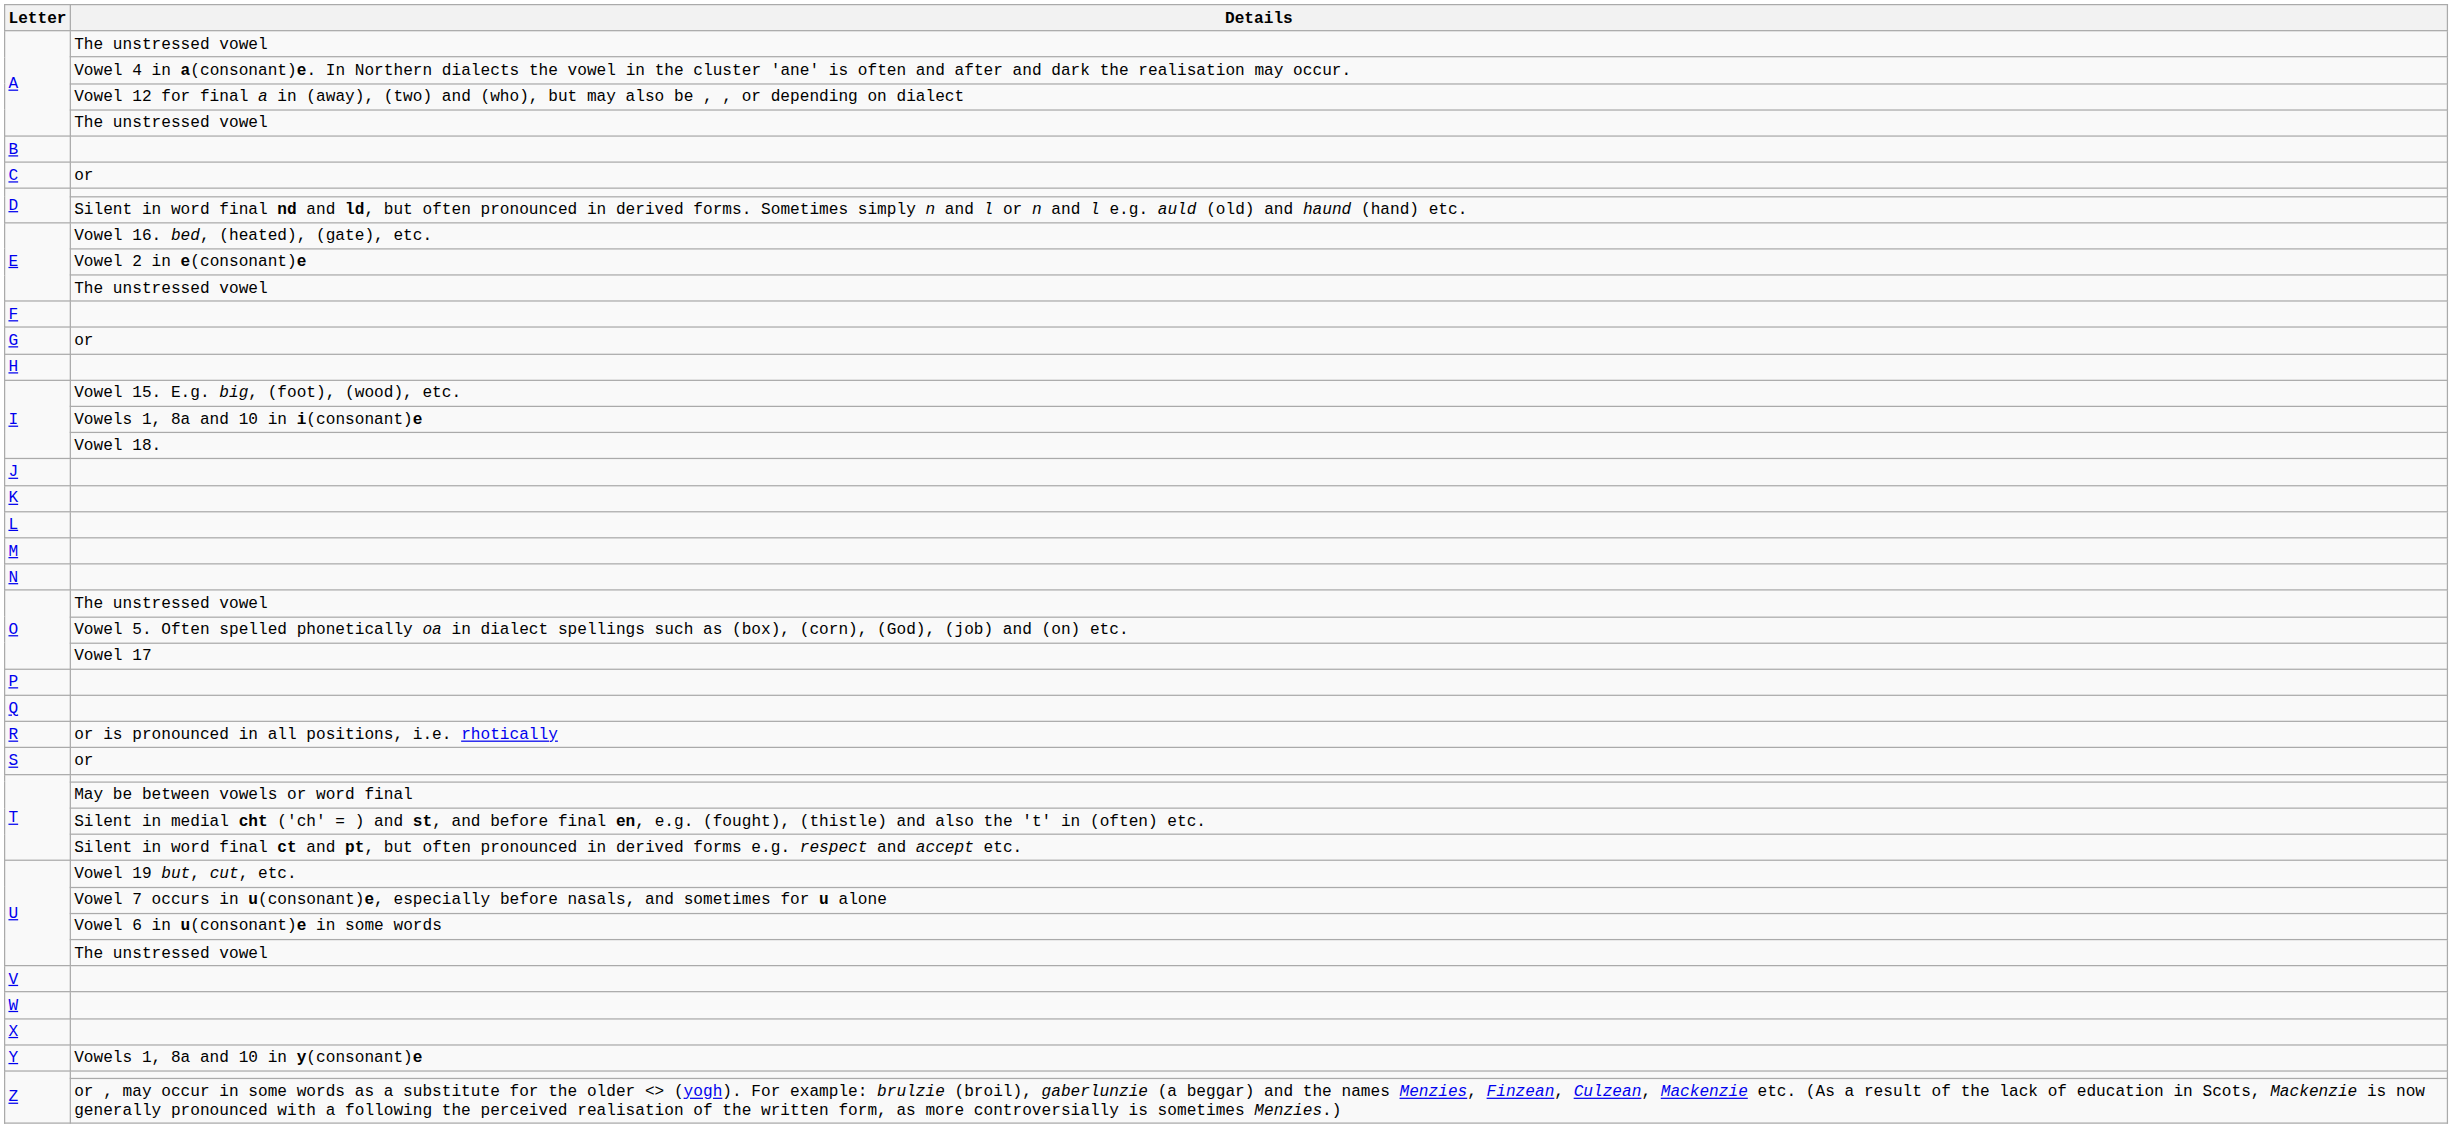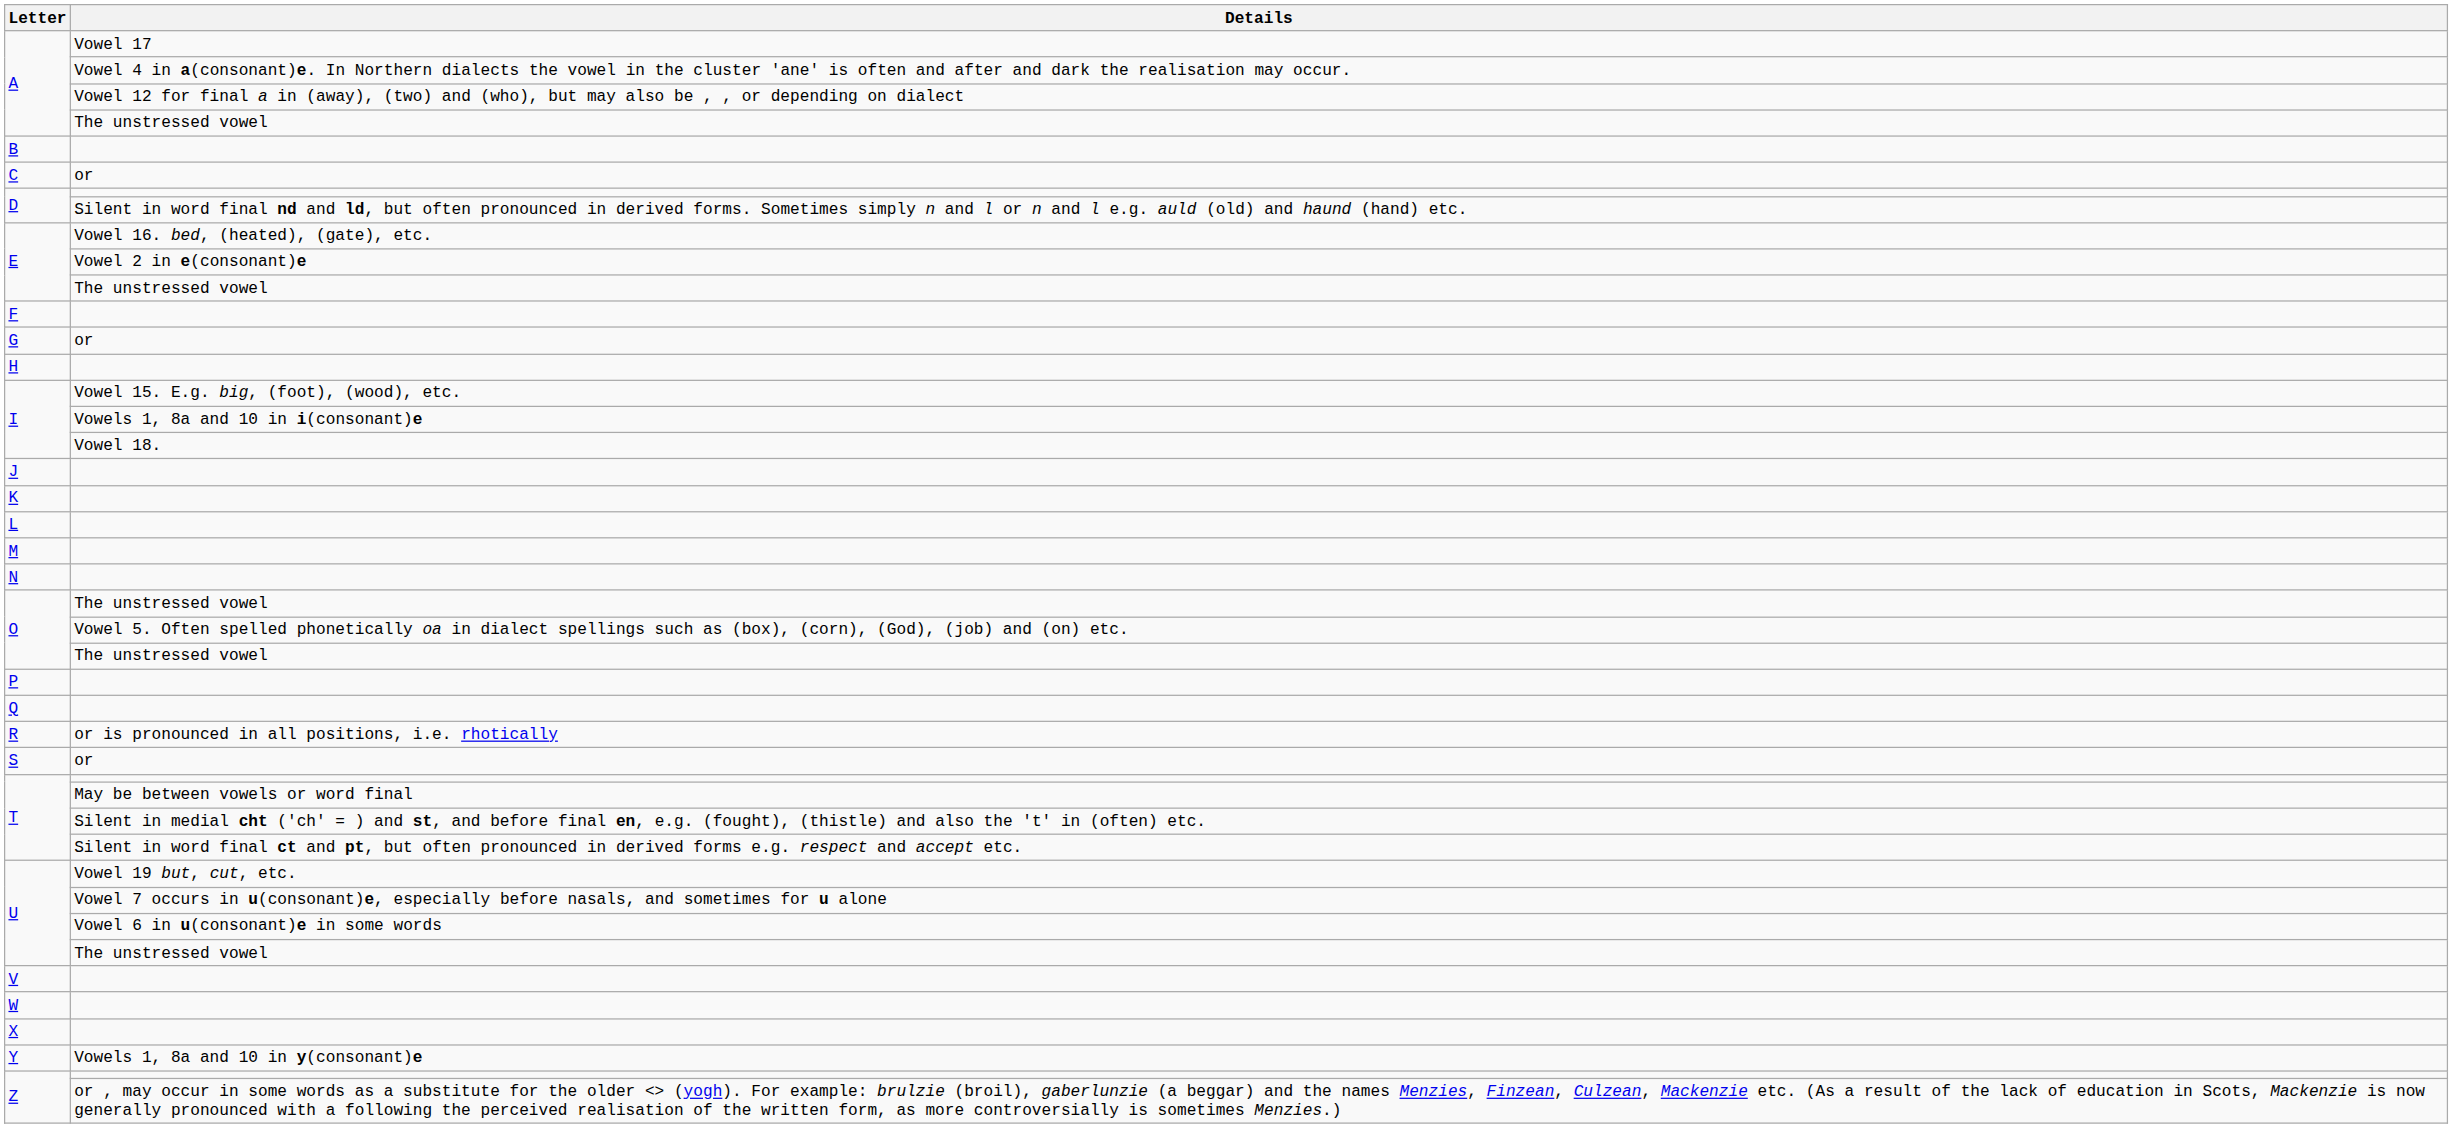(171, 44) The unstressed vowel -> (113, 44) Vowel 17
(113, 656) Vowel 17 -> (171, 656) The unstressed vowel
